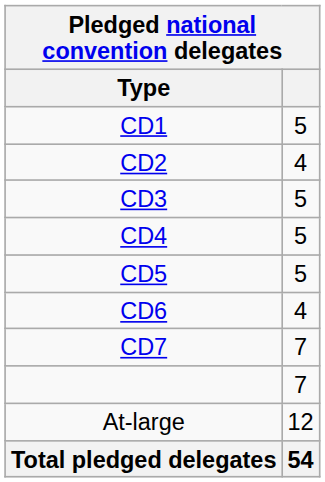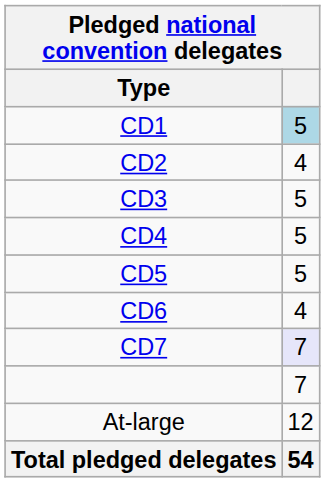(300, 125) no background -> (300, 125) lightblue background
(300, 348) no background -> (300, 348) lavender background
